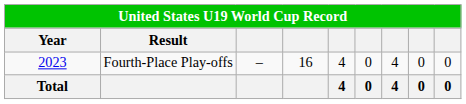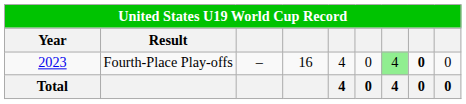(395, 63) no background -> (395, 63) lightgreen background
(421, 63) normal -> (421, 63) bold
